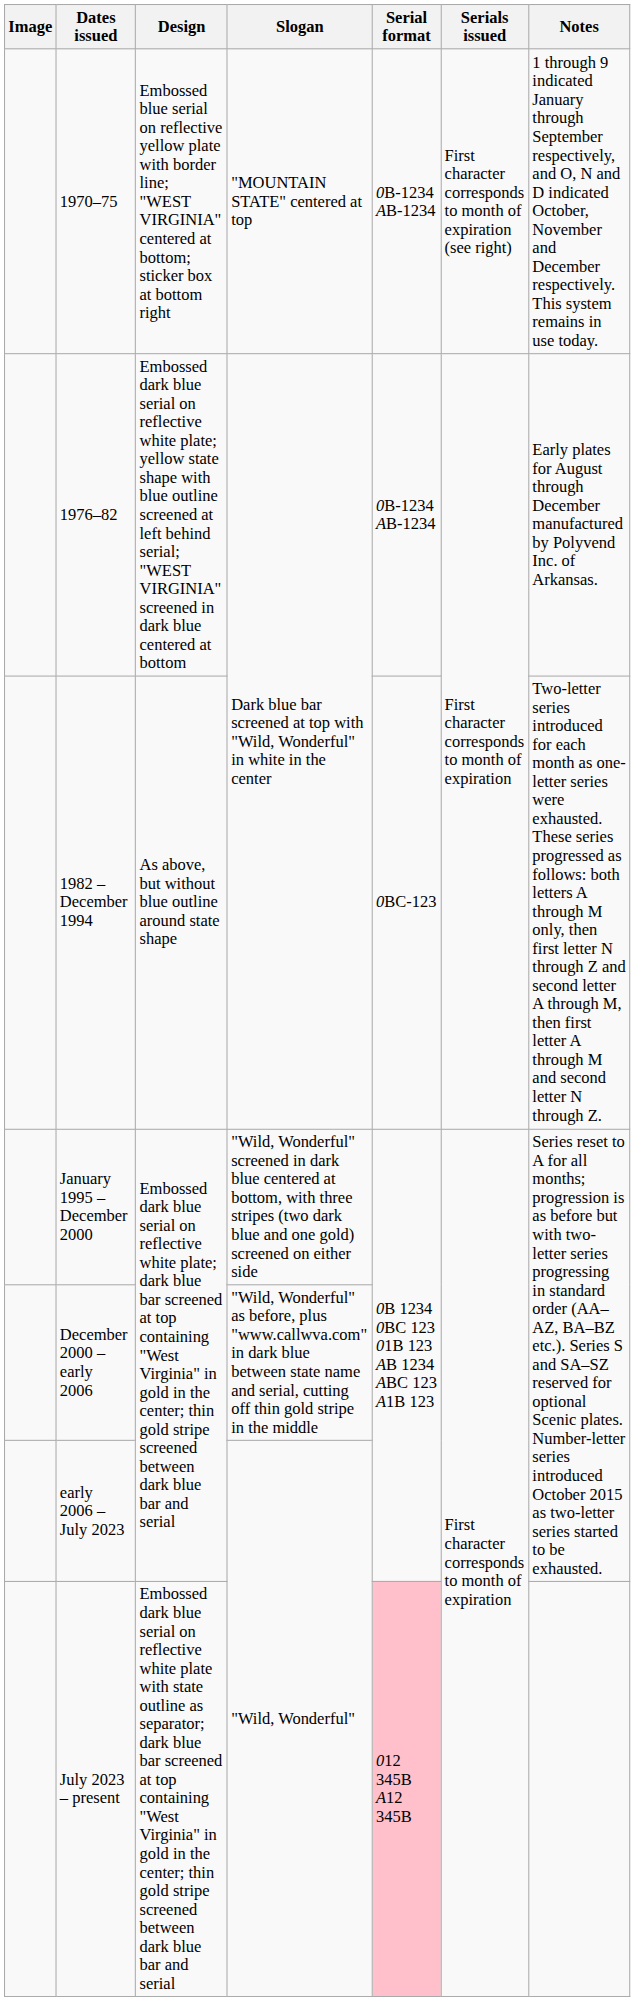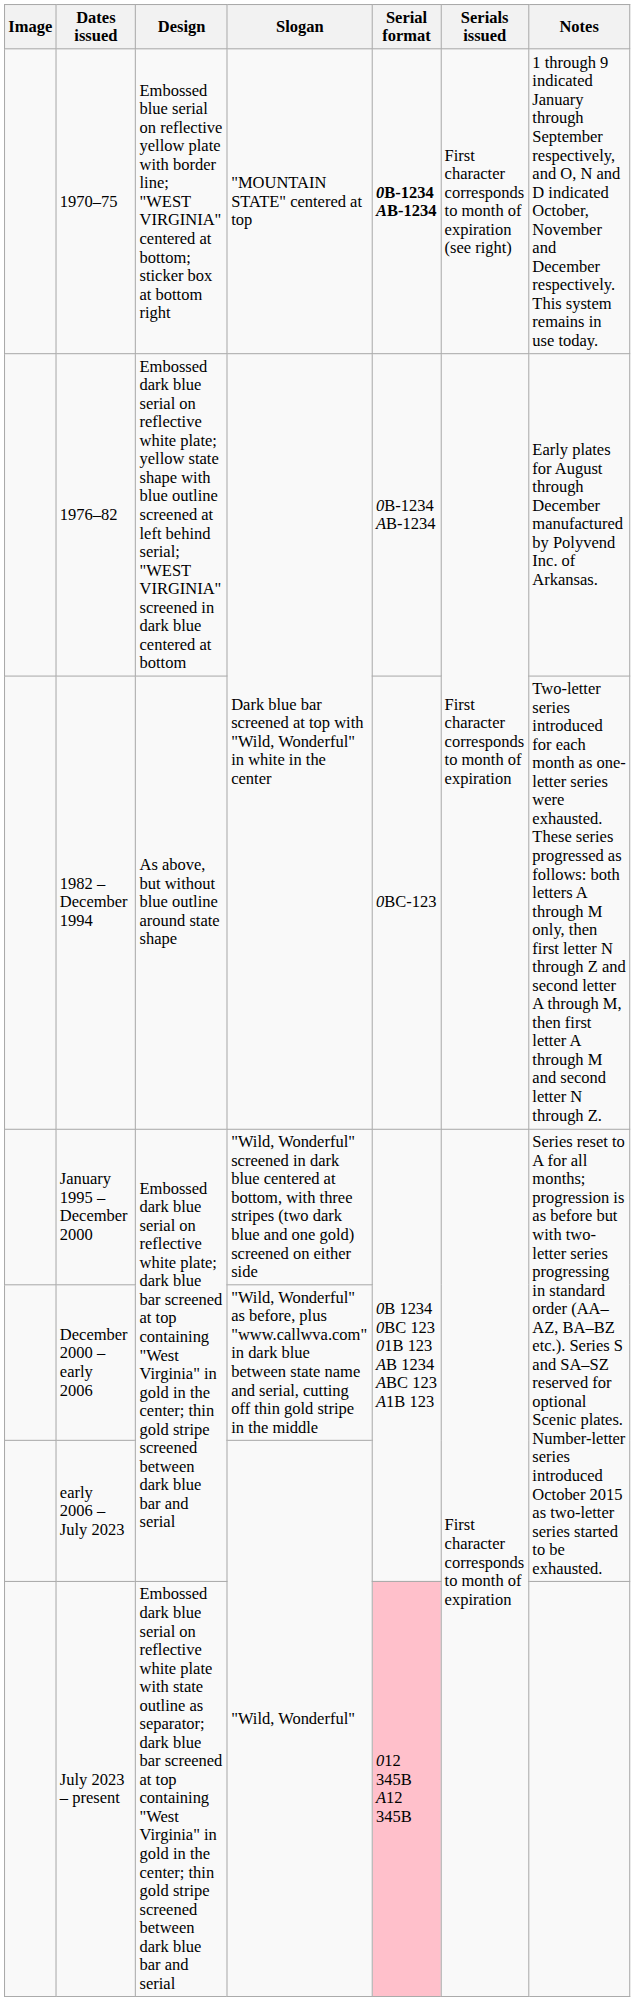(406, 201) normal -> (406, 201) bold
